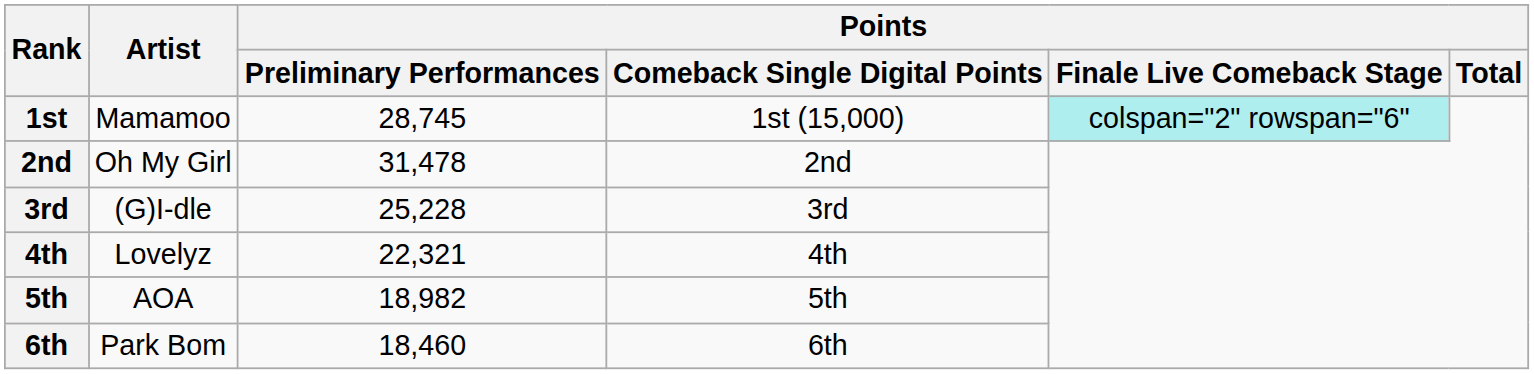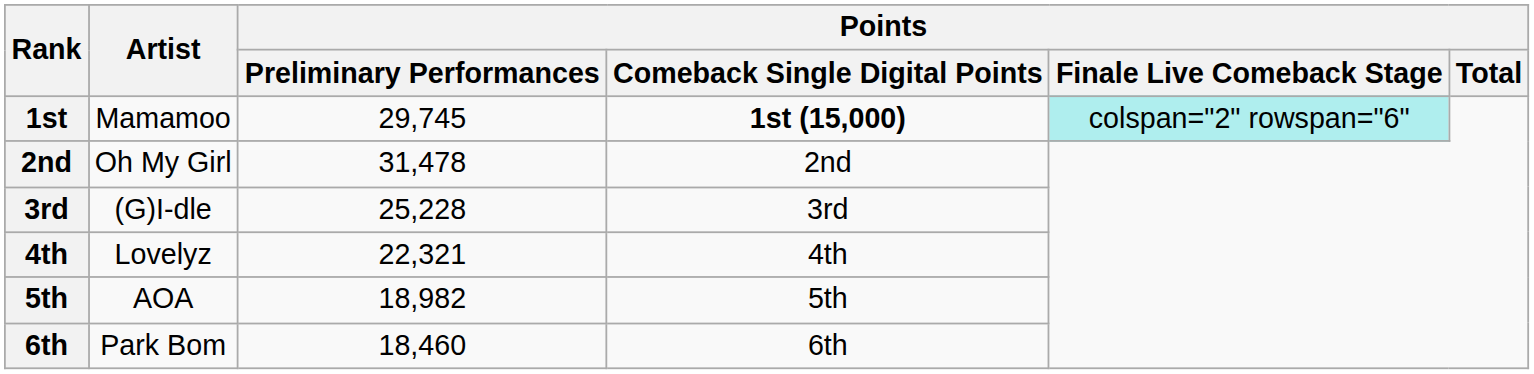(422, 118) 28,745 -> (422, 118) 29,745
(828, 118) normal -> (828, 118) bold
